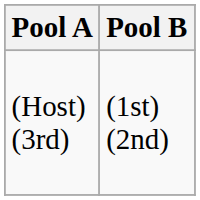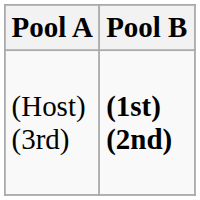(138, 122) normal -> (139, 122) bold
